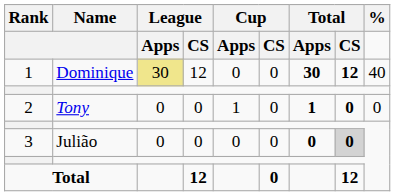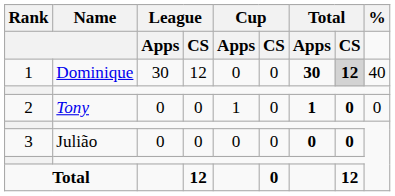(160, 72) khaki background -> (160, 72) no background
(350, 72) no background -> (350, 72) lightgrey background
(350, 142) lightgrey background -> (350, 142) no background
